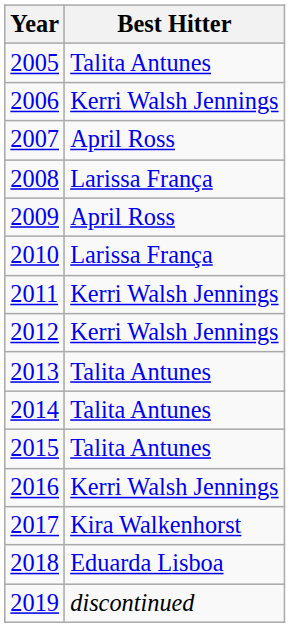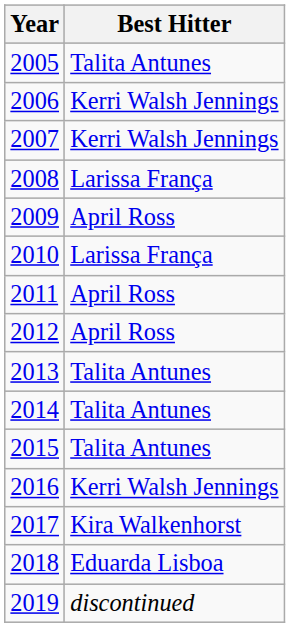(123, 139) April Ross -> (174, 139) Kerri Walsh Jennings
(174, 294) Kerri Walsh Jennings -> (123, 294) April Ross
(174, 332) Kerri Walsh Jennings -> (123, 332) April Ross
